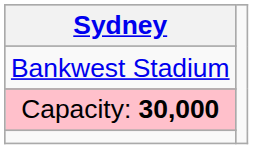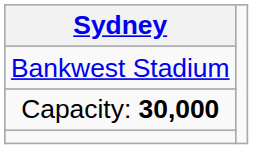(120, 109) pink background -> (120, 109) no background
